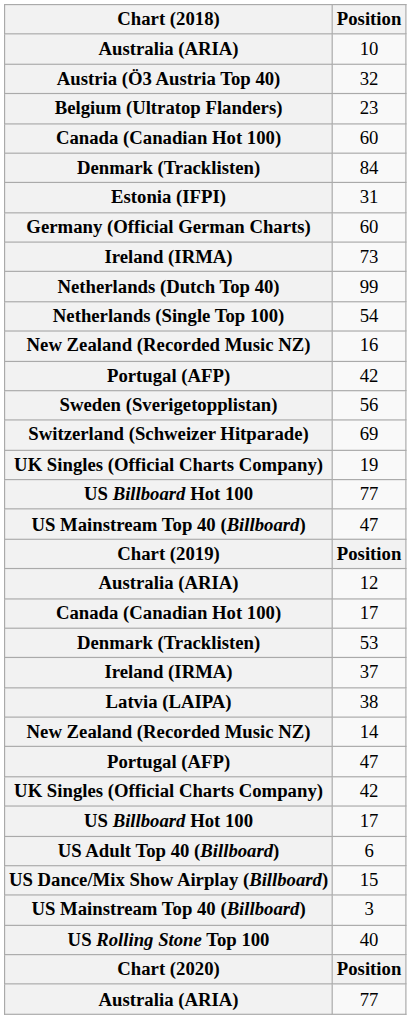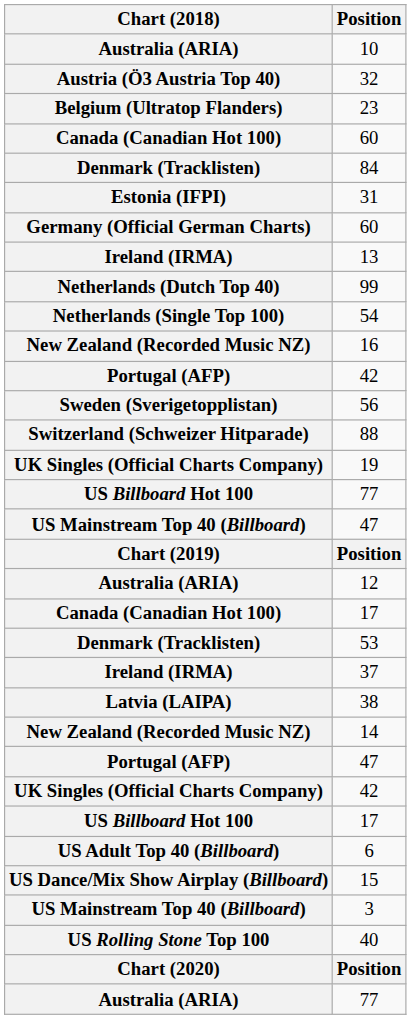(369, 256) 73 -> (369, 256) 13
(369, 434) 69 -> (369, 434) 88
